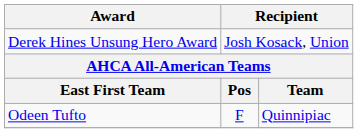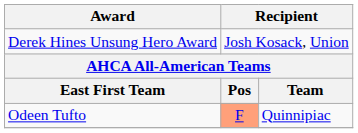(239, 115) no background -> (239, 115) lightsalmon background
